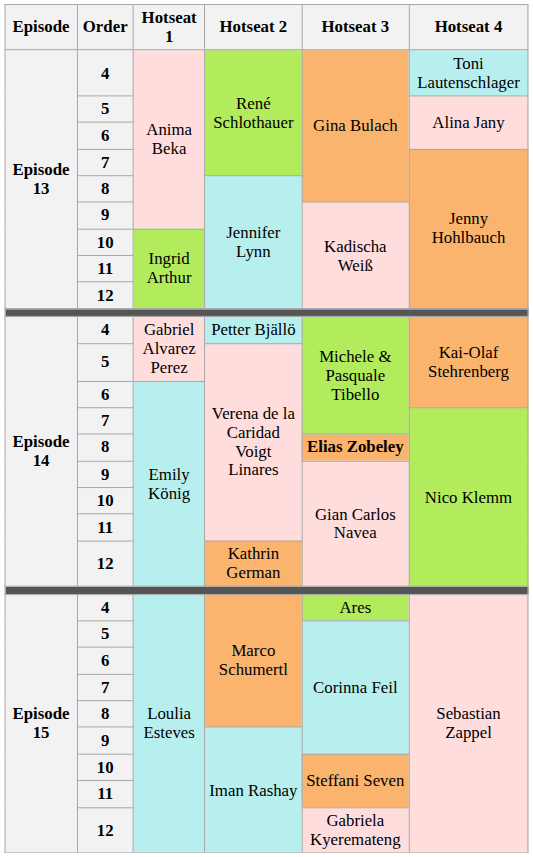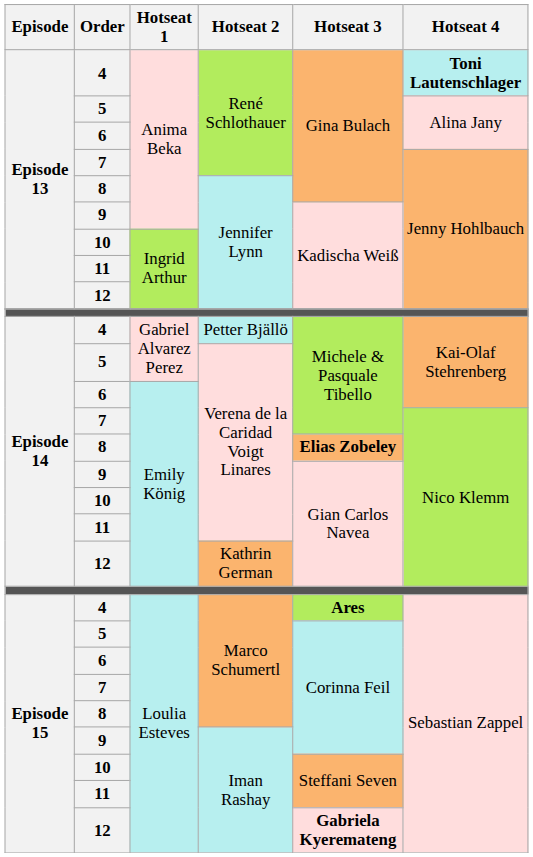(468, 72) normal -> (466, 72) bold
(355, 607) normal -> (348, 607) bold
(355, 829) normal -> (348, 829) bold
